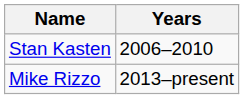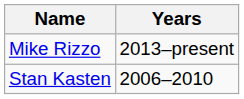rows swapped: (60, 49) <-> (55, 78)
